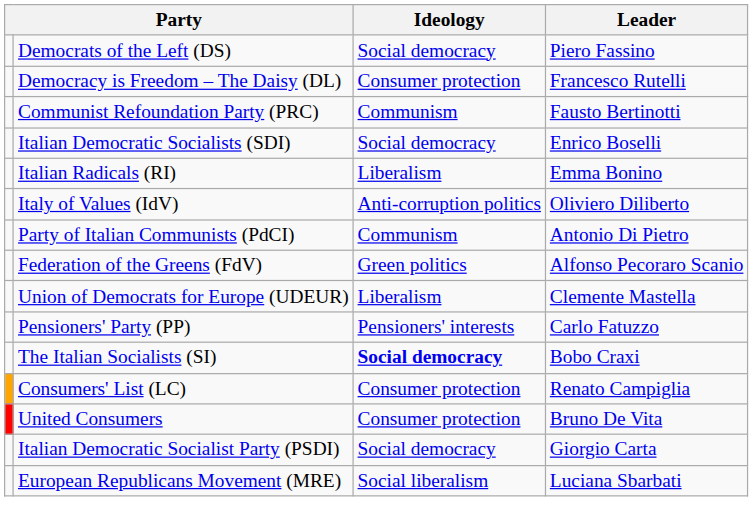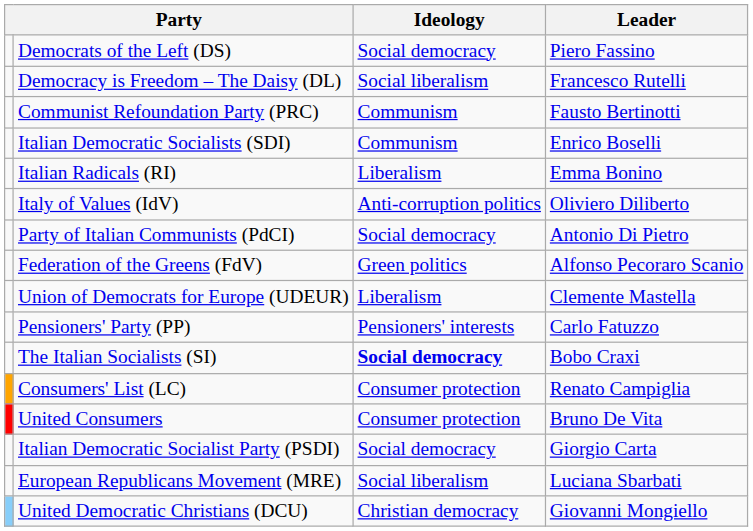(439, 81) Consumer protection -> (423, 81) Social liberalism
(427, 142) Social democracy -> (408, 142) Communism
(408, 234) Communism -> (427, 234) Social democracy
+ row: (163, 511)
